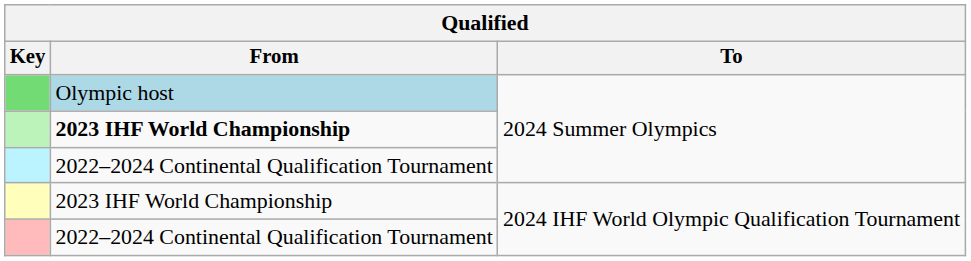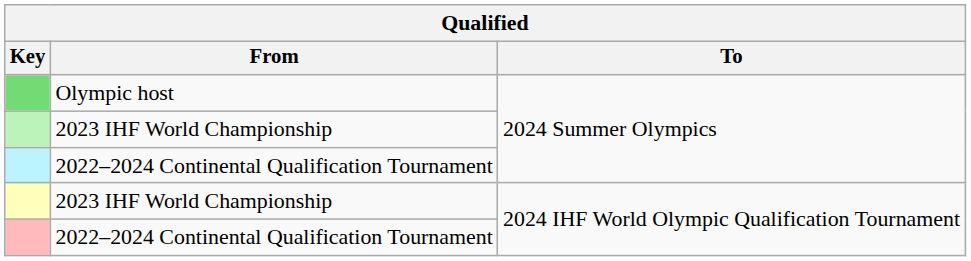(115, 93) lightblue background -> (115, 93) no background
(203, 129) bold -> (194, 129) normal
